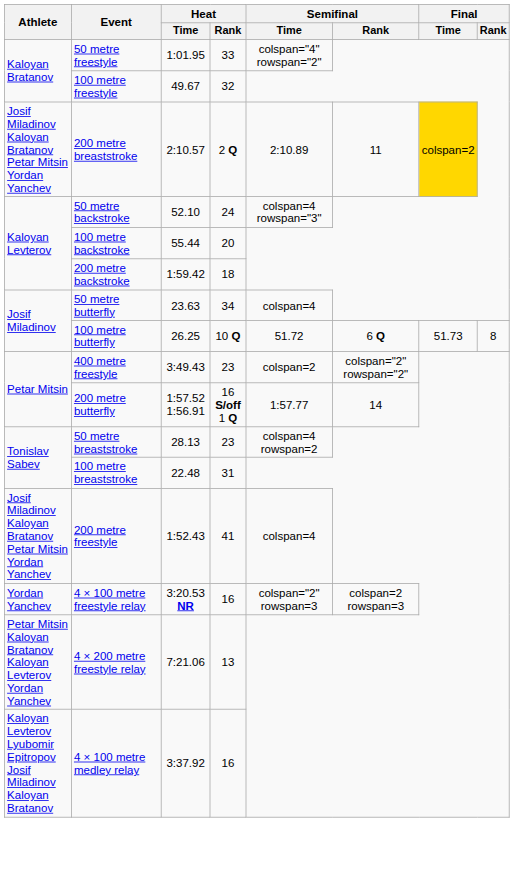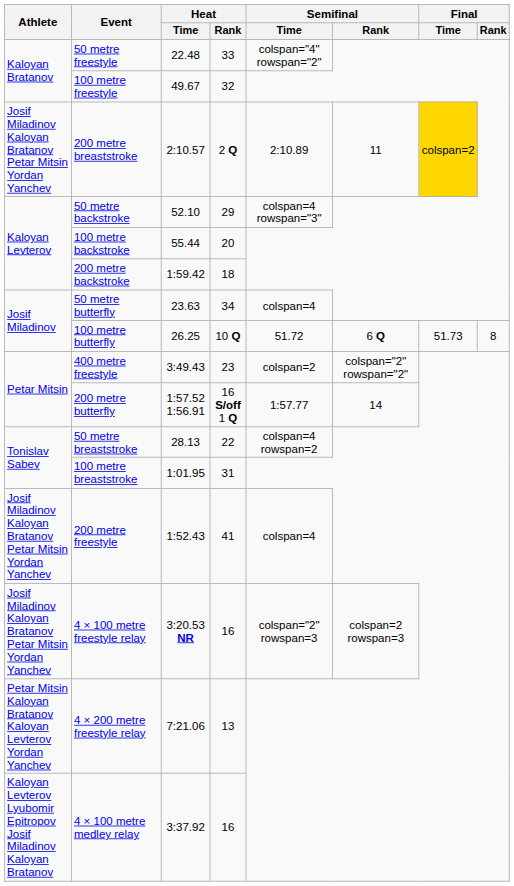(186, 56) 1:01.95 -> (186, 56) 22.48
(228, 213) 24 -> (228, 213) 29
(228, 442) 23 -> (228, 442) 22
(186, 473) 22.48 -> (186, 473) 1:01.95
(29, 599) Yordan Yanchev -> (37, 631) Josif Miladinov Kaloyan Bratanov Petar Mitsin Yordan Yanchev
